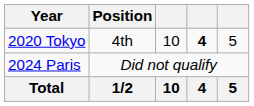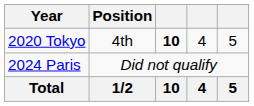(171, 40) normal -> (171, 40) bold
(202, 40) bold -> (202, 40) normal
